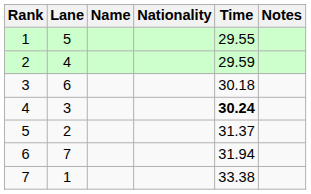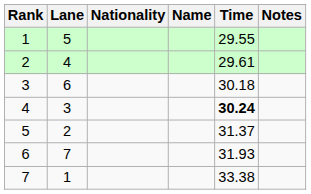columns swapped: (111, 16) <-> (174, 16)
(237, 62) 29.59 -> (237, 62) 29.61
(237, 154) 31.94 -> (237, 154) 31.93
